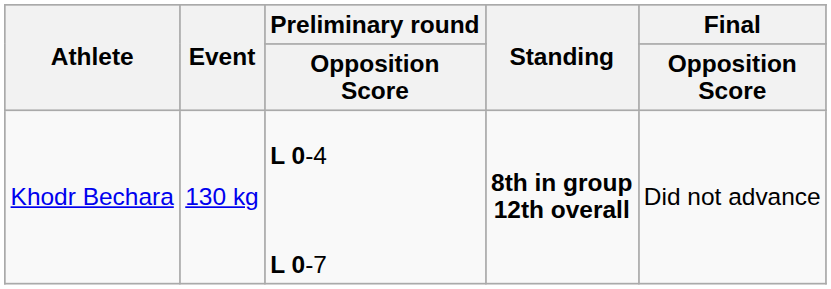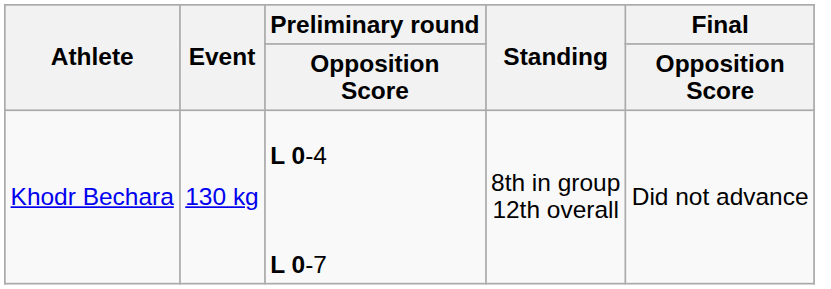(562, 197) bold -> (556, 197) normal
